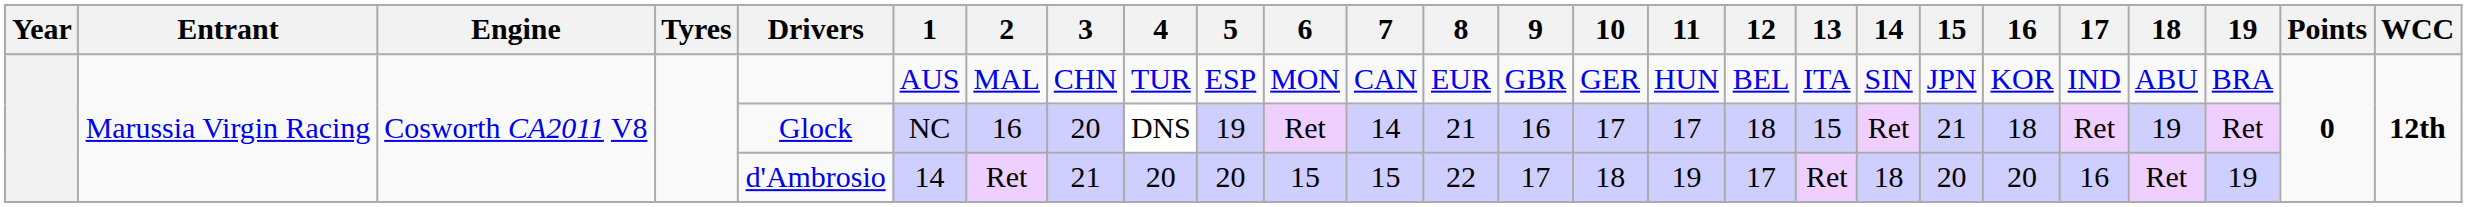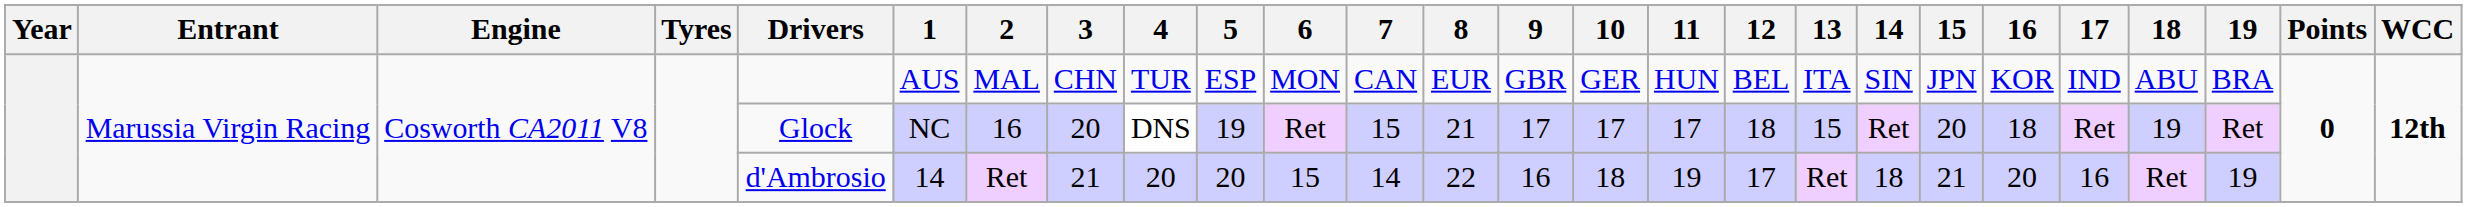(1385, 128) 14 -> (1385, 128) 15
(1536, 128) 16 -> (1536, 128) 17
(1952, 128) 21 -> (1952, 128) 20
(1385, 177) 15 -> (1385, 177) 14
(1536, 177) 17 -> (1536, 177) 16
(1952, 177) 20 -> (1952, 177) 21
